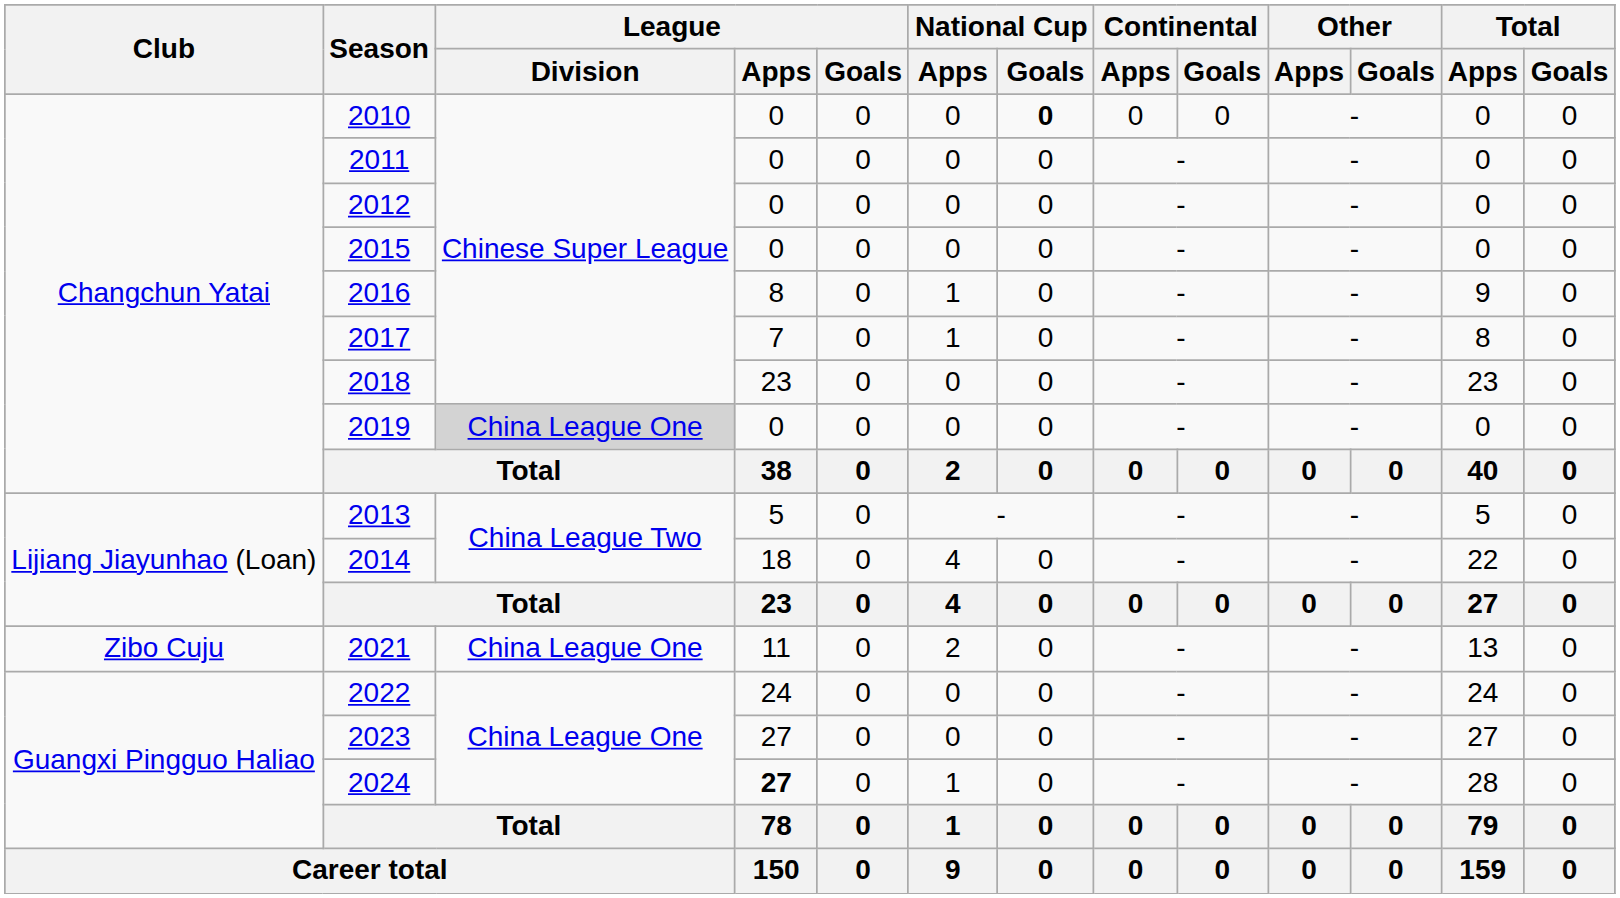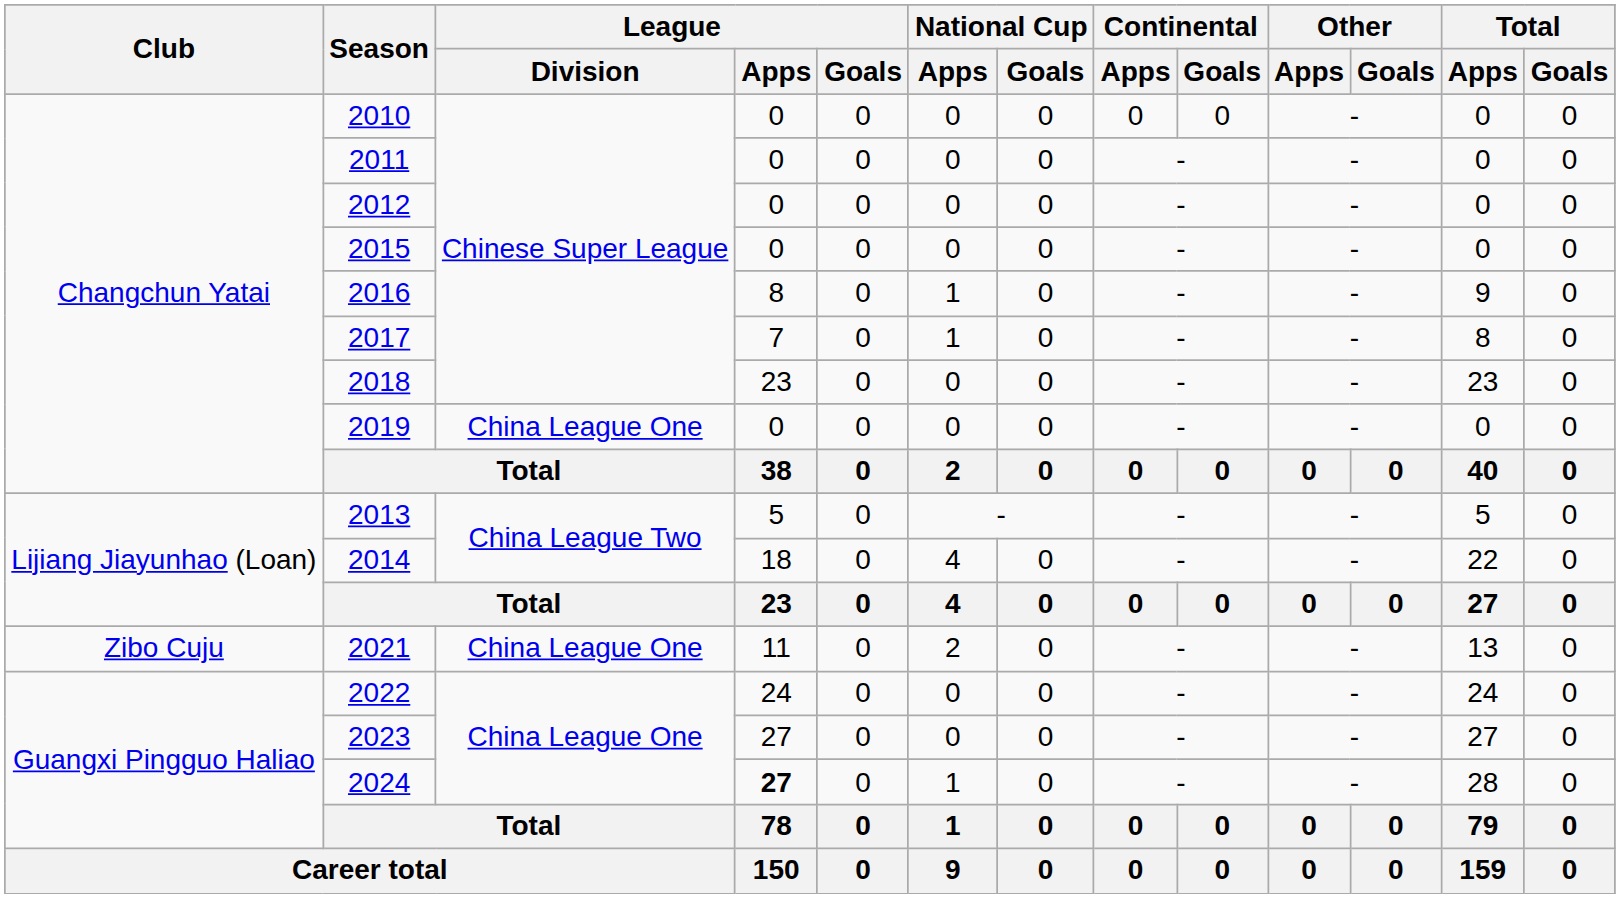(1045, 115) bold -> (1045, 115) normal
(585, 426) lightgrey background -> (585, 426) no background
